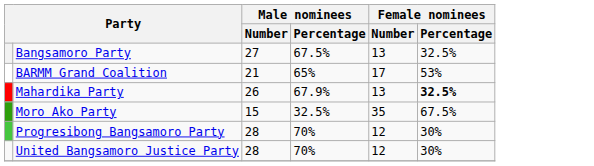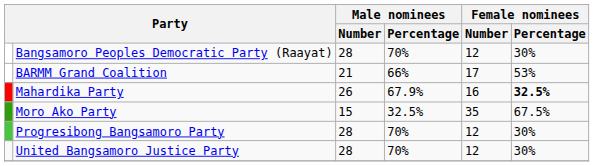- row: (73, 53)
+ row: (174, 53)
(304, 73) 65% -> (398, 73) 66%
(378, 92) 13 -> (472, 92) 16
